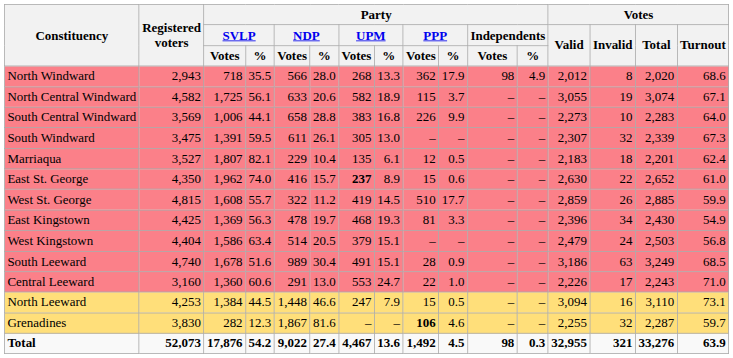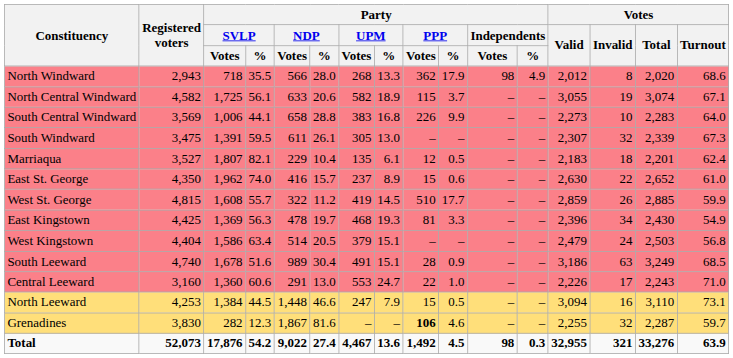(362, 179) bold -> (362, 179) normal
